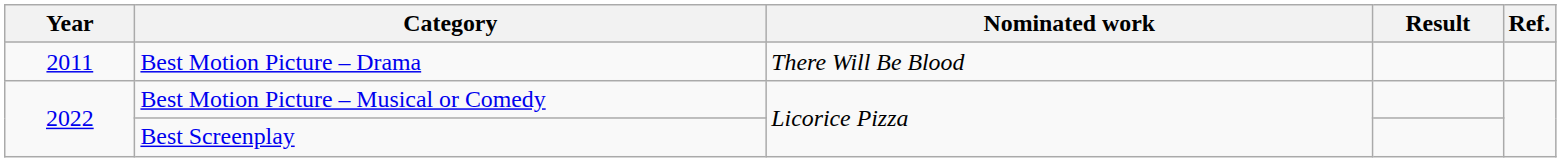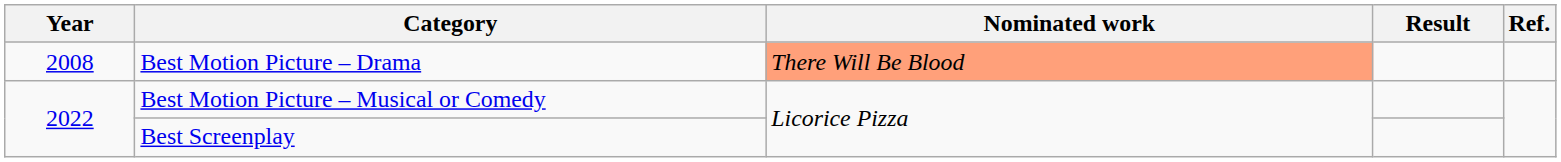(70, 61) 2011 -> (70, 61) 2008
(868, 61) no background -> (868, 61) lightsalmon background
